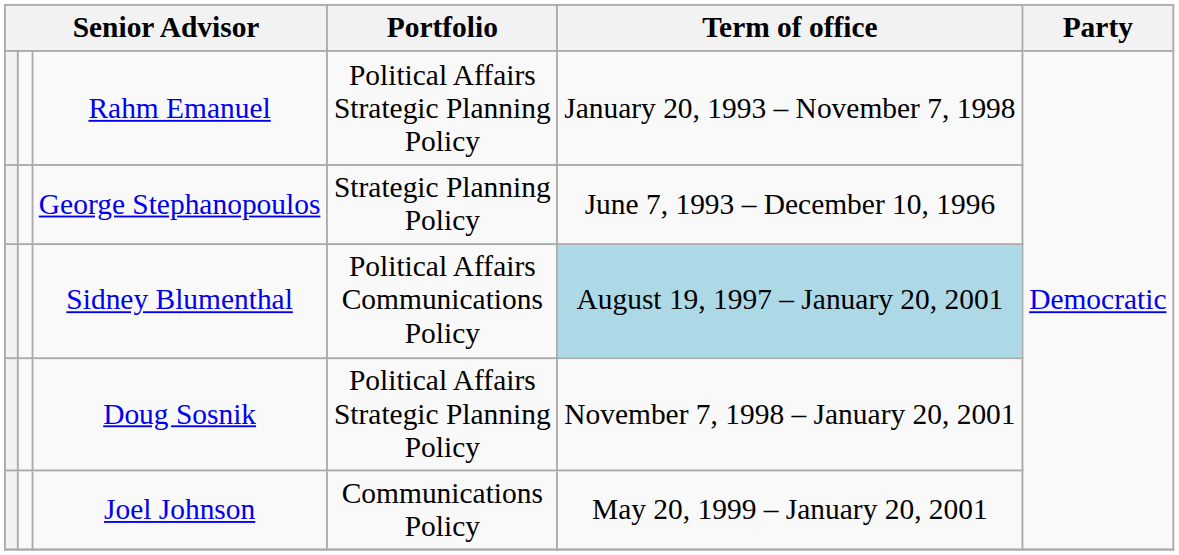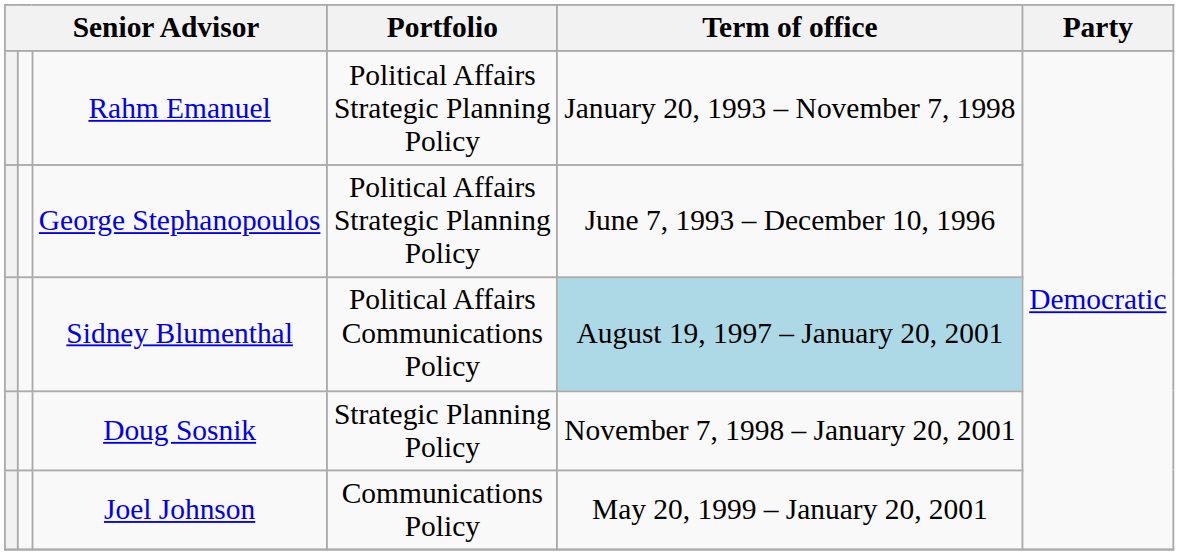(442, 204) Strategic Planning Policy -> (442, 220) Political Affairs Strategic Planning Policy
(442, 413) Political Affairs Strategic Planning Policy -> (442, 429) Strategic Planning Policy
